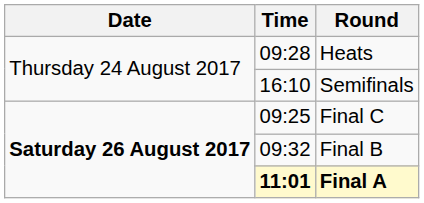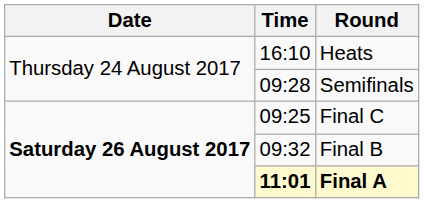(285, 52) 09:28 -> (285, 52) 16:10
(285, 85) 16:10 -> (285, 85) 09:28
